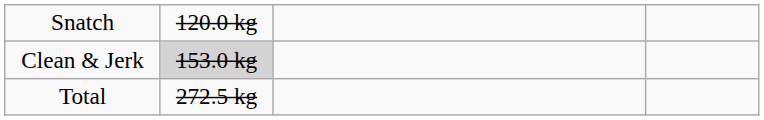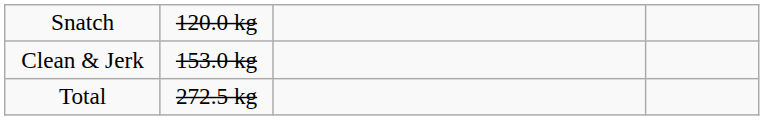(217, 59) lightgrey background -> (217, 59) no background
